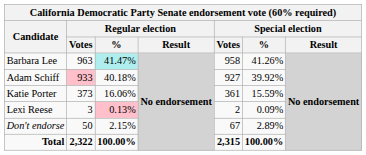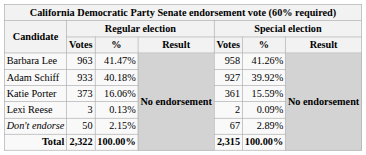(120, 61) paleturquoise background -> (120, 61) no background
(85, 77) pink background -> (85, 77) no background
(122, 110) pink background -> (122, 110) no background
